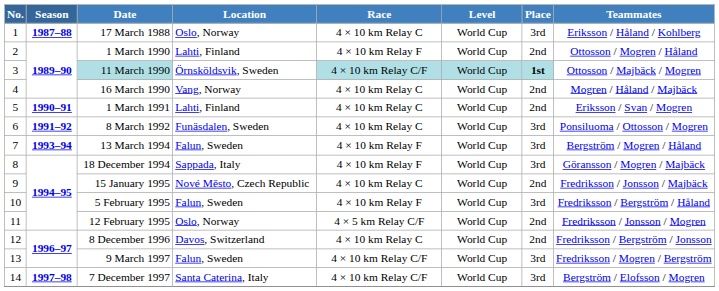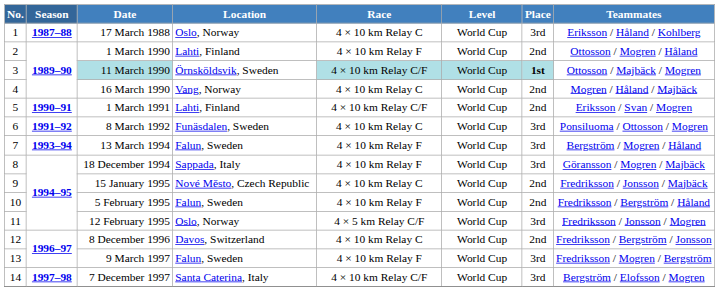(379, 108) 4 × 10 km Relay C -> (379, 108) 4 × 10 km Relay C/F
(538, 202) 3rd -> (538, 202) 2nd
(538, 220) 2nd -> (538, 220) 3rd
(379, 258) 4 × 10 km Relay C/F -> (379, 258) 4 × 10 km Relay F
